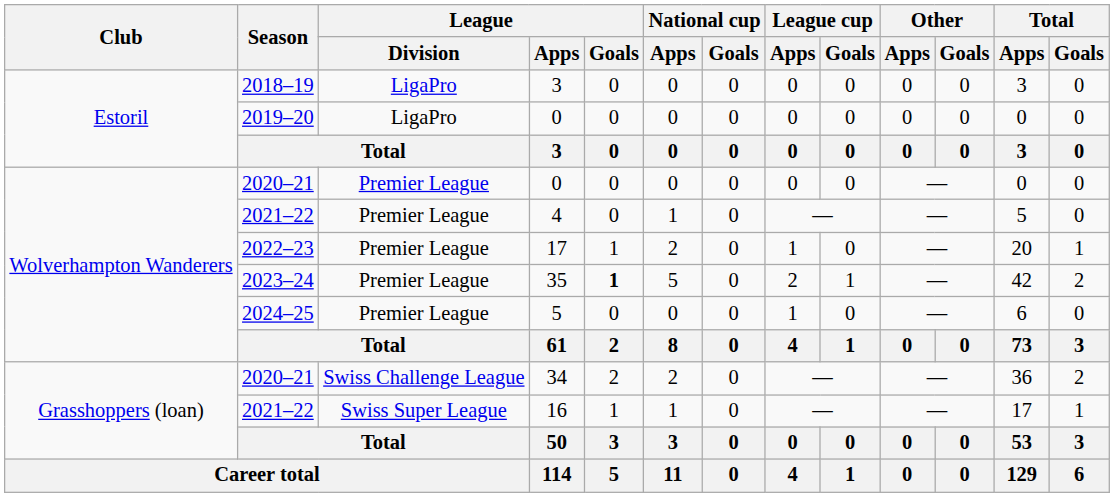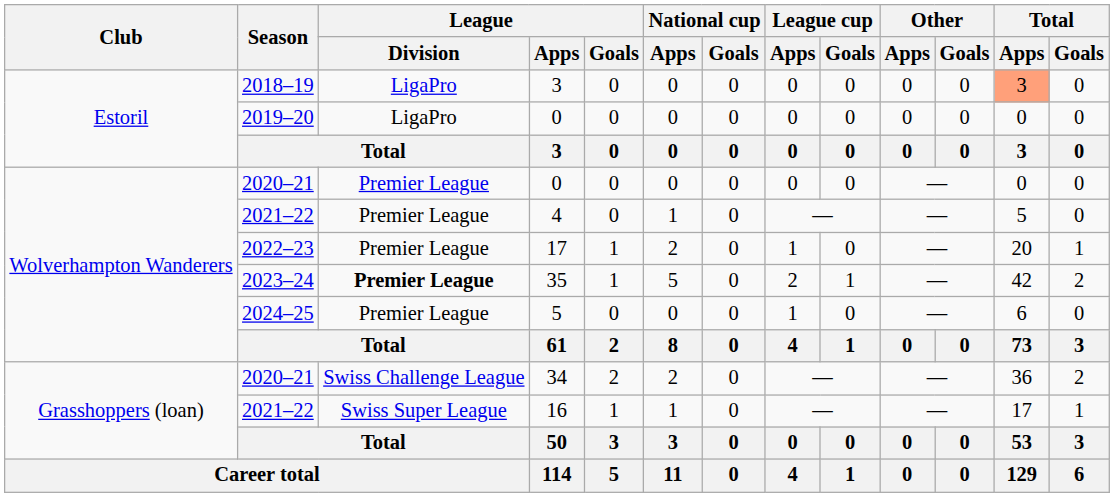(1022, 85) no background -> (1022, 85) lightsalmon background
(424, 280) normal -> (424, 280) bold
(614, 280) bold -> (614, 280) normal
